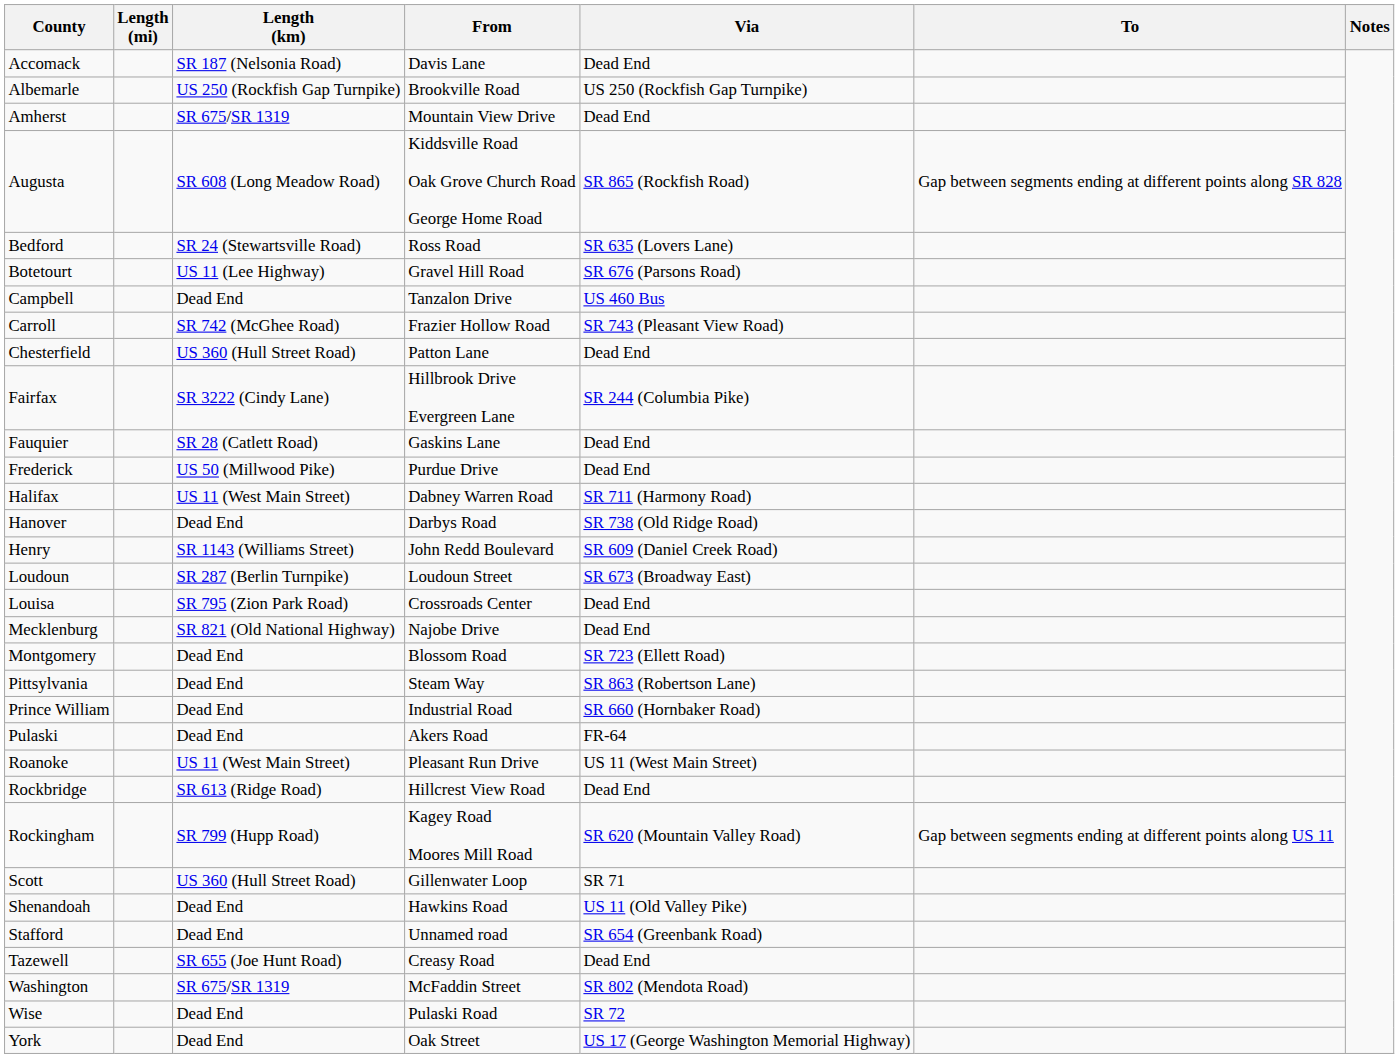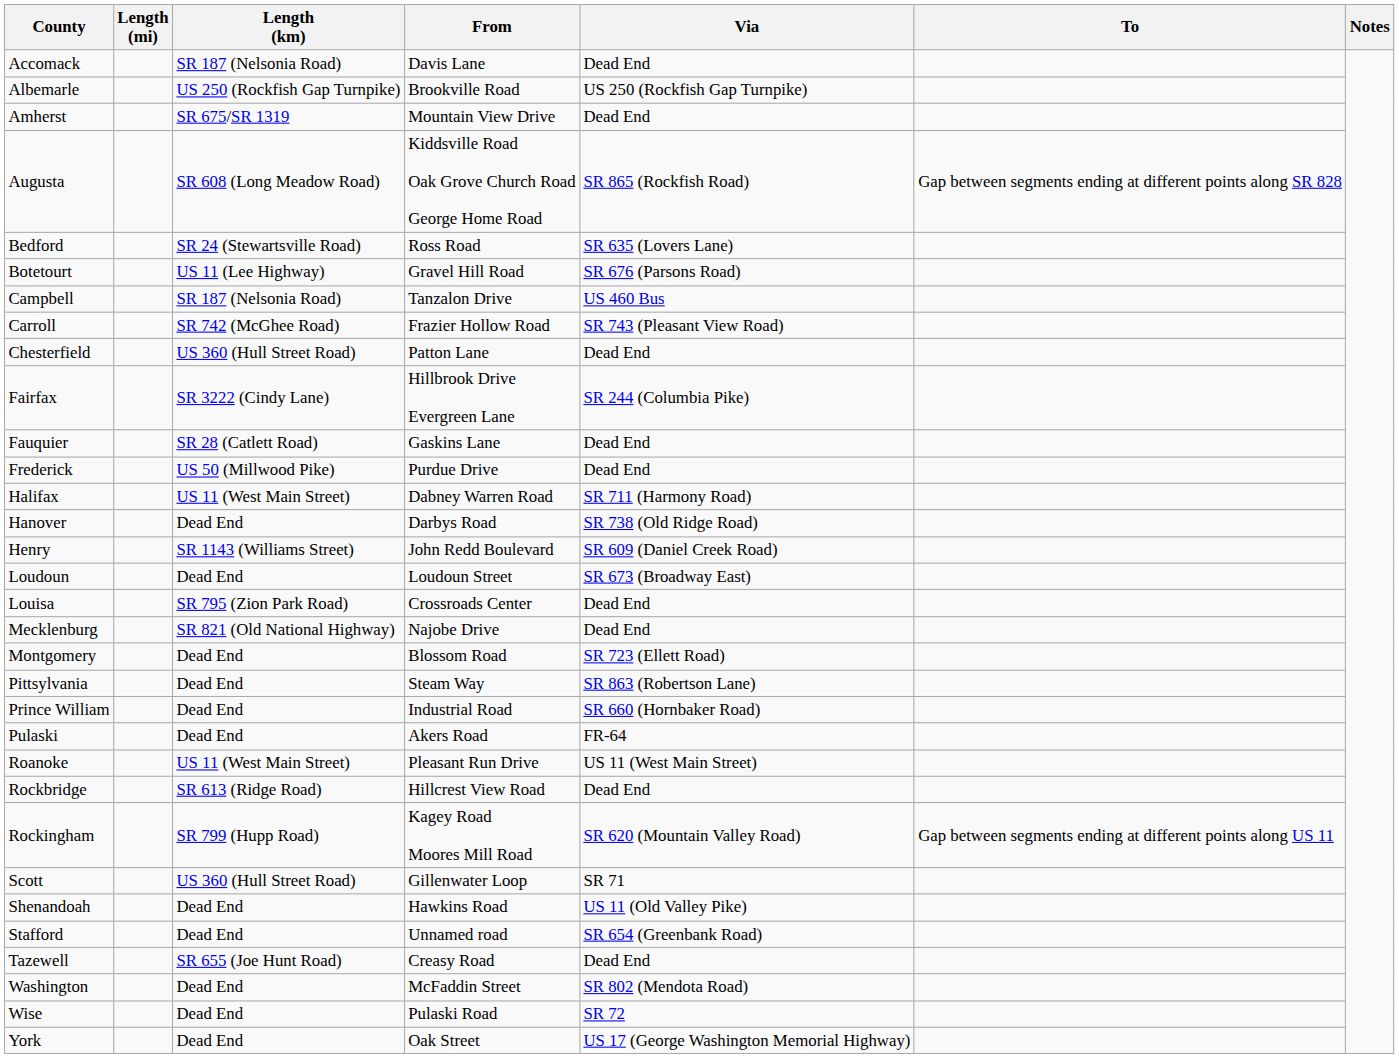(210, 298) Dead End -> (259, 298) SR 187 (Nelsonia Road)
(263, 576) SR 287 (Berlin Turnpike) -> (210, 576) Dead End
(233, 987) SR 675/SR 1319 -> (210, 987) Dead End
